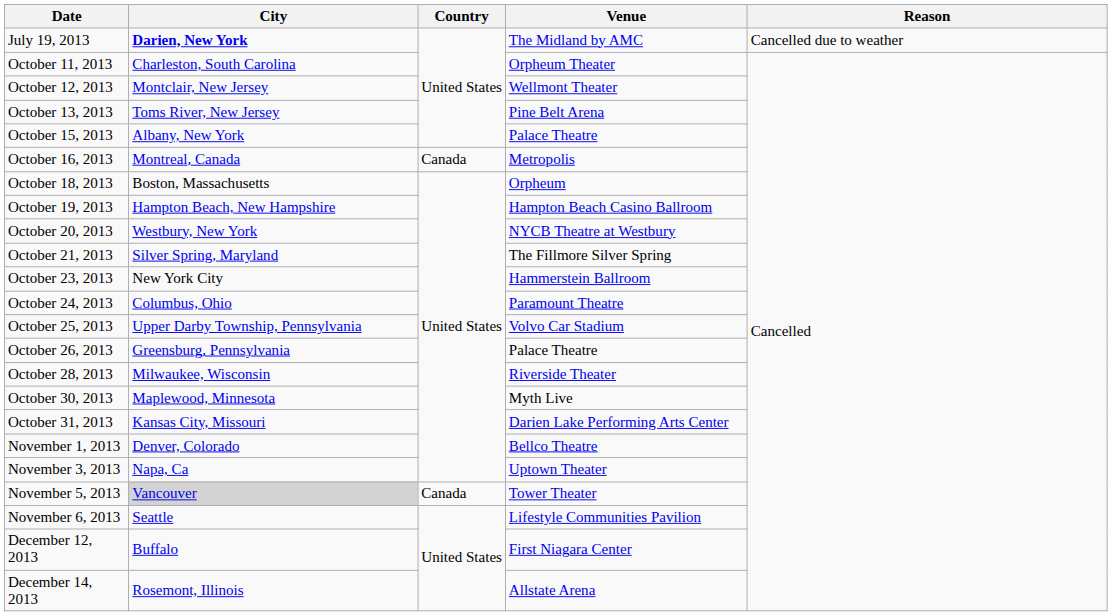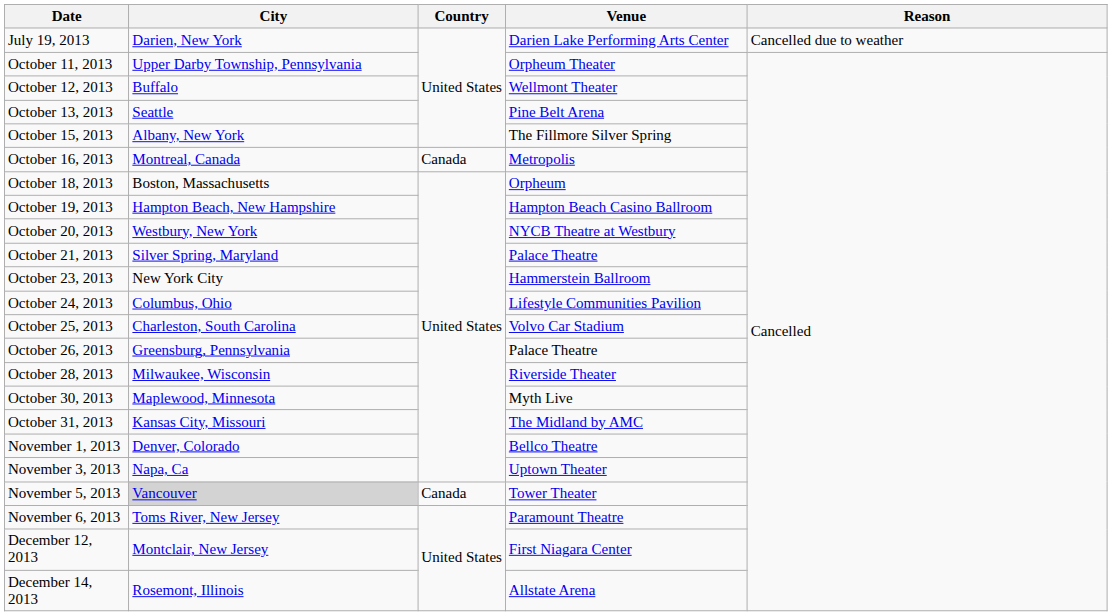(190, 40) bold -> (187, 40) normal
(576, 40) The Midland by AMC -> (619, 40) Darien Lake Performing Arts Center
(214, 64) Charleston, South Carolina -> (247, 64) Upper Darby Township, Pennsylvania
(200, 87) Montclair, New Jersey -> (155, 87) Buffalo
(206, 111) Toms River, New Jersey -> (153, 111) Seattle
(553, 135) Palace Theatre -> (590, 135) The Fillmore Silver Spring
(590, 254) The Fillmore Silver Spring -> (553, 254) Palace Theatre
(566, 302) Paramount Theatre -> (605, 302) Lifestyle Communities Pavilion
(247, 326) Upper Darby Township, Pennsylvania -> (214, 326) Charleston, South Carolina
(619, 421) Darien Lake Performing Arts Center -> (576, 421) The Midland by AMC
(153, 517) Seattle -> (206, 517) Toms River, New Jersey
(605, 517) Lifestyle Communities Pavilion -> (566, 517) Paramount Theatre
(155, 549) Buffalo -> (200, 549) Montclair, New Jersey
